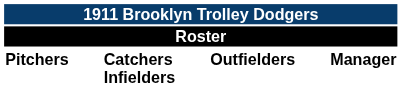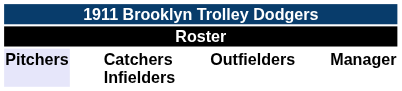(37, 59) no background -> (37, 59) lavender background
